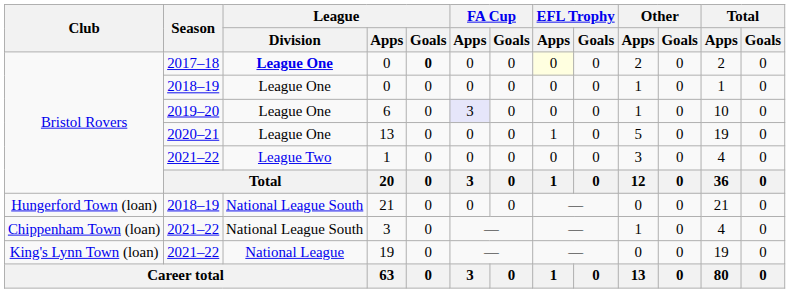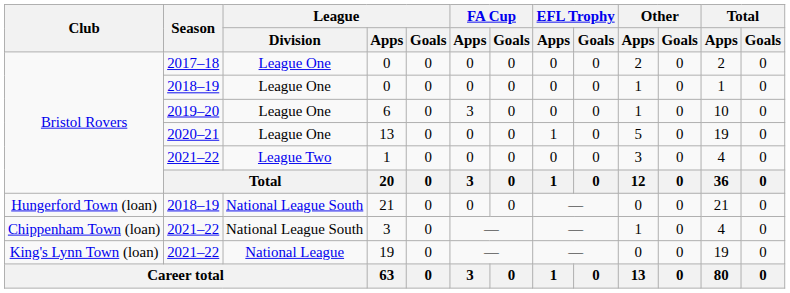(295, 63) bold -> (295, 63) normal
(428, 63) bold -> (428, 63) normal
(554, 63) lightyellow background -> (554, 63) no background
(470, 110) lavender background -> (470, 110) no background
